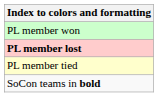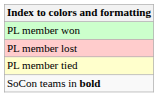(44, 48) bold -> (42, 48) normal
